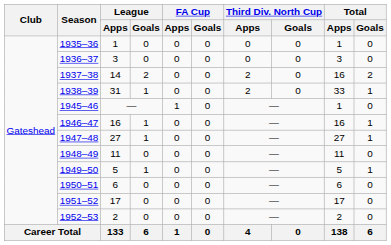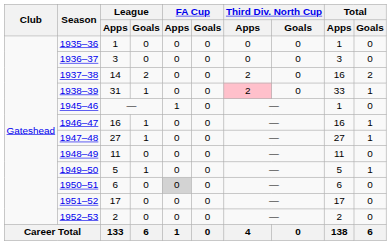(248, 91) no background -> (248, 91) pink background
(177, 185) no background -> (177, 185) lightgrey background
